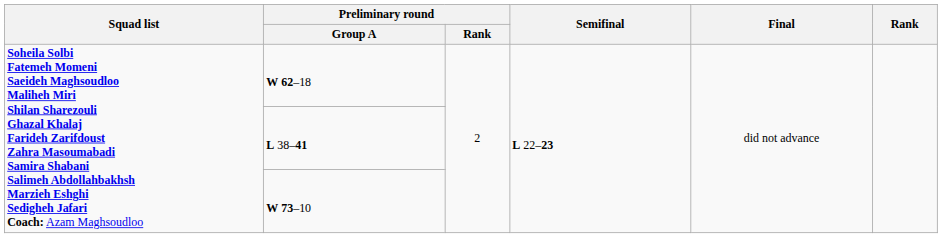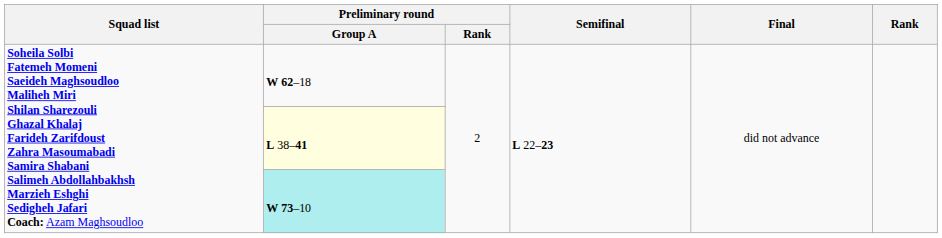(287, 145) no background -> (287, 145) lightyellow background
(289, 208) no background -> (289, 208) paleturquoise background
